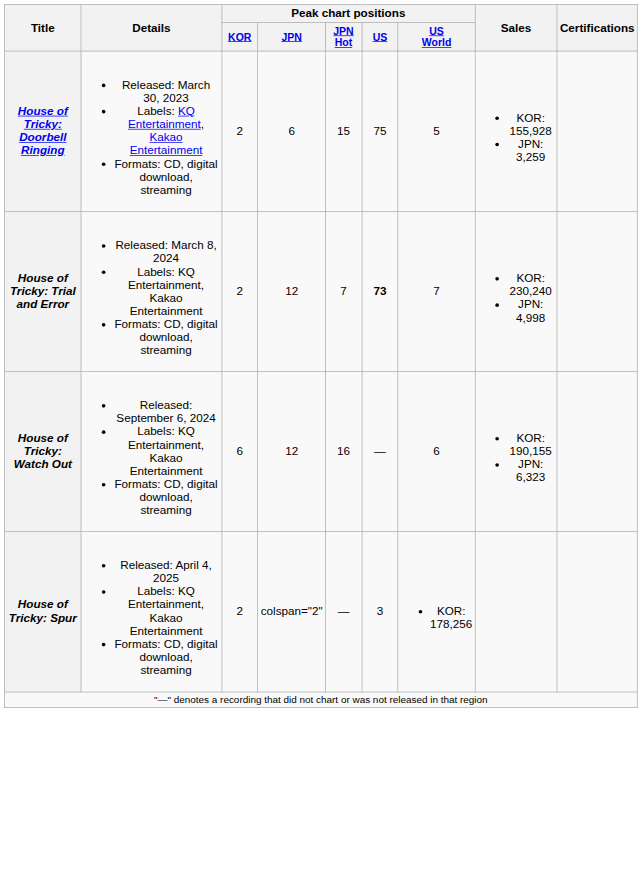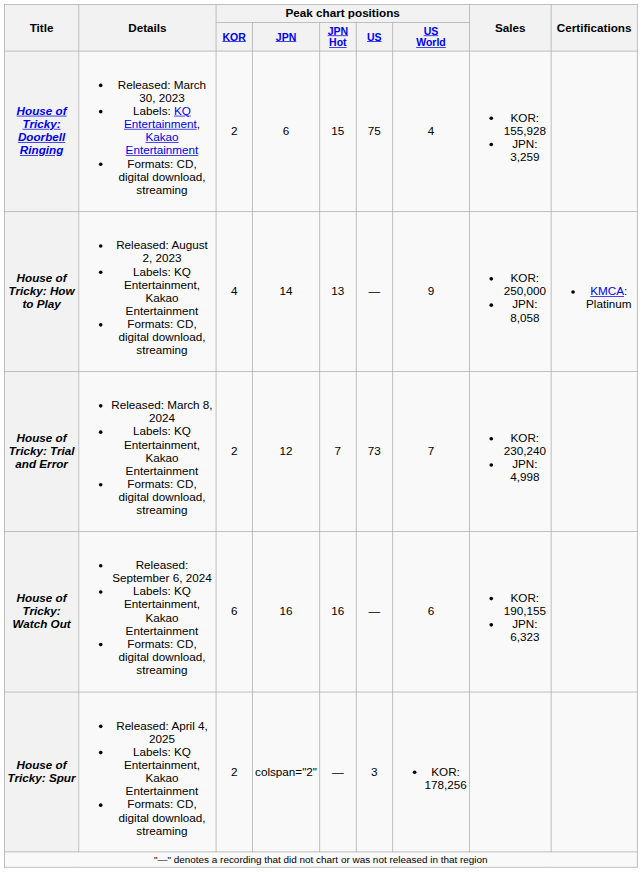(437, 131) 5 -> (431, 131) 4
+ row: (42, 291)
(380, 291) bold -> (374, 451) normal
(292, 451) 12 -> (286, 611) 16
